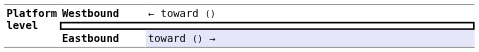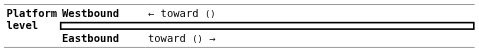(182, 38) lavender background -> (182, 38) no background
